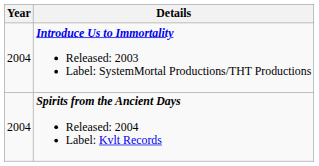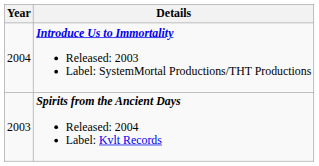(19, 126) 2004 -> (19, 126) 2003
